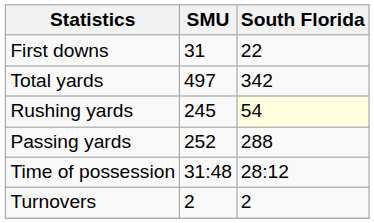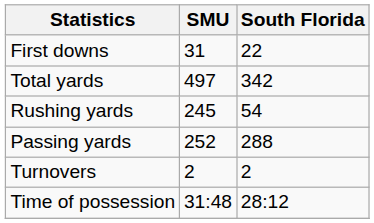(252, 111) lightyellow background -> (252, 111) no background
rows swapped: (53, 202) <-> (93, 172)
